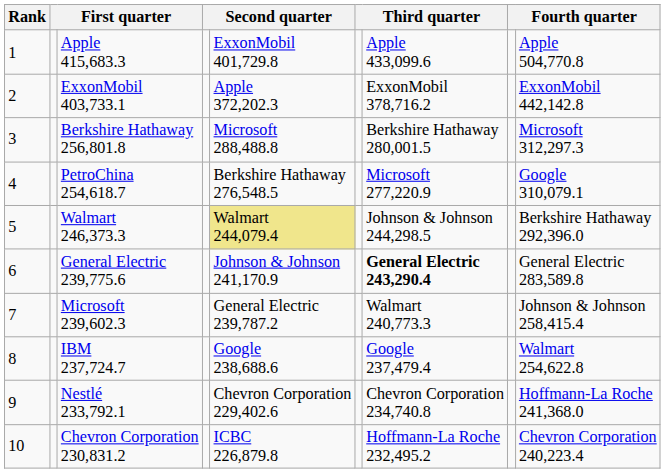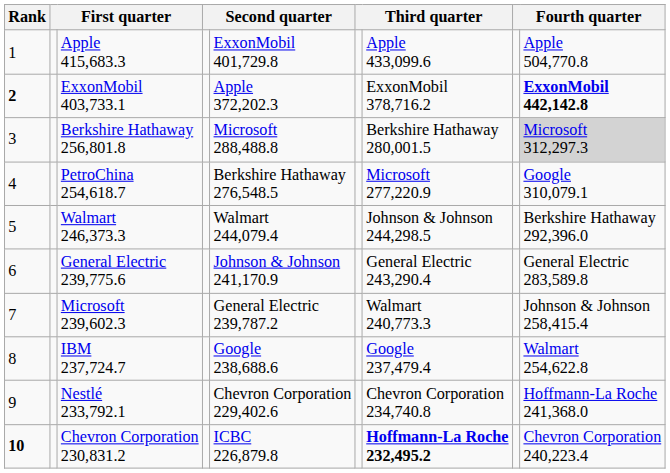(12, 95) normal -> (12, 95) bold
(560, 95) normal -> (566, 95) bold
(551, 139) no background -> (556, 139) lightgrey background
(246, 227) khaki background -> (246, 227) no background
(423, 271) bold -> (419, 271) normal
(16, 446) normal -> (16, 446) bold
(433, 446) normal -> (437, 446) bold
